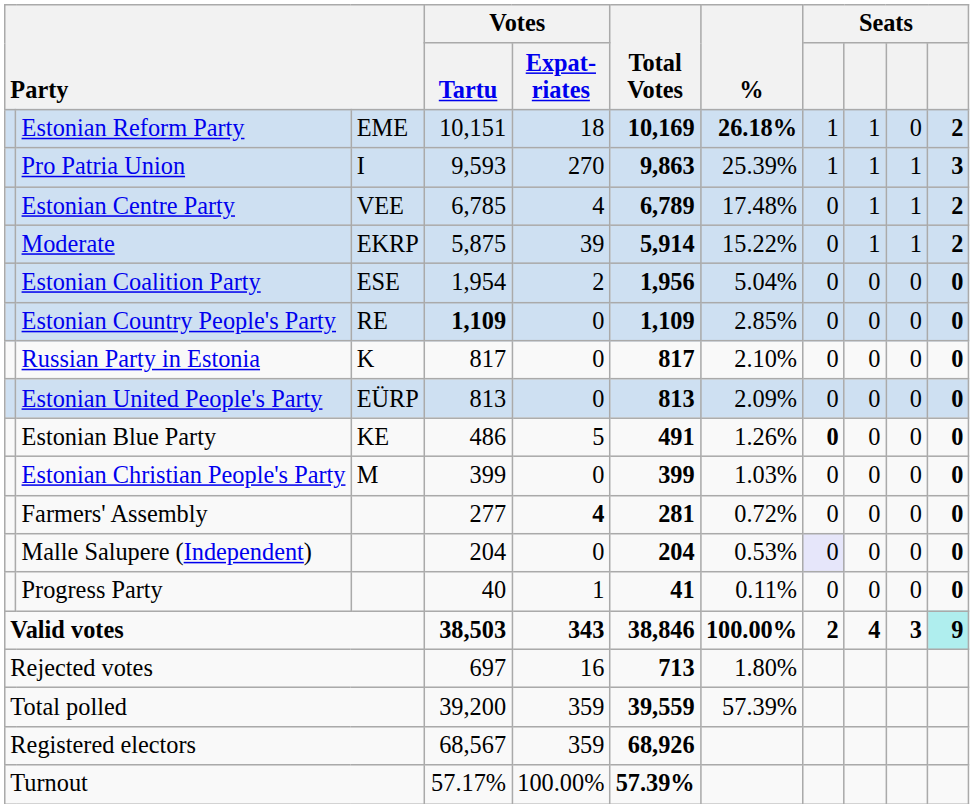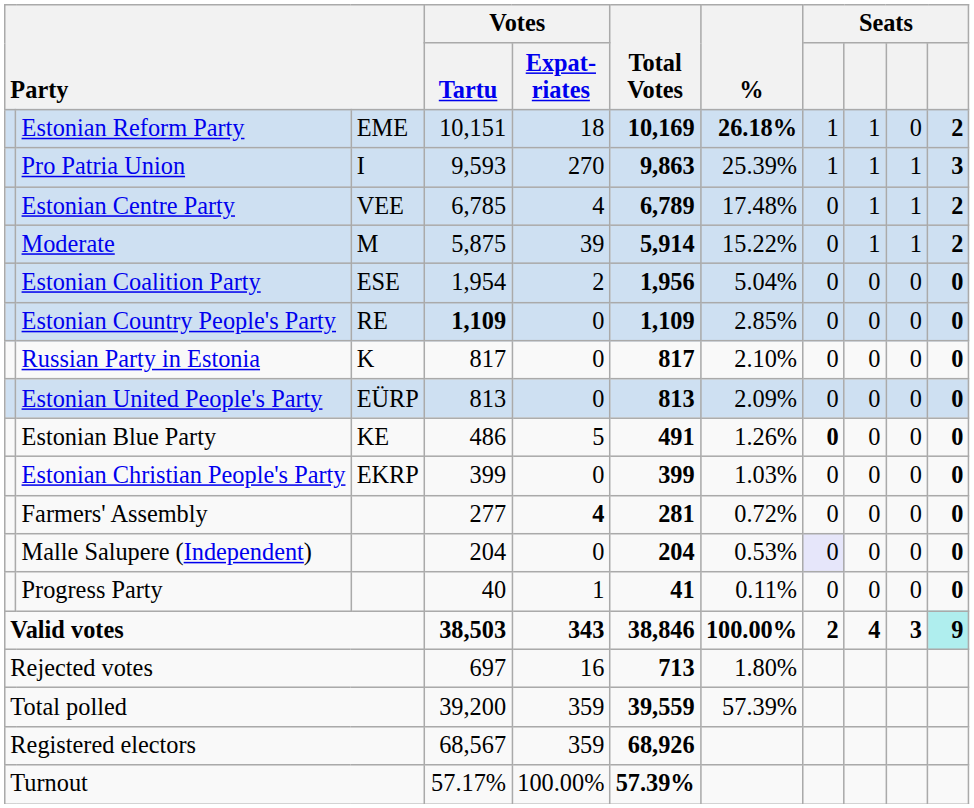(388, 243) EKRP -> (368, 243) M
(368, 475) M -> (388, 475) EKRP
